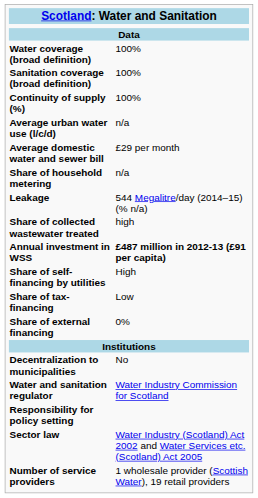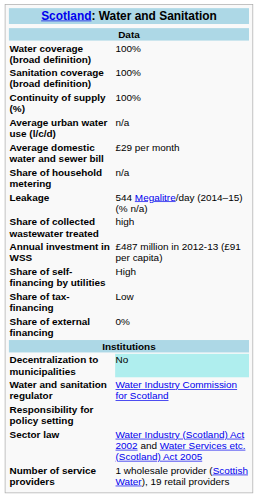(181, 252) bold -> (178, 252) normal
(122, 360) no background -> (122, 360) paleturquoise background
